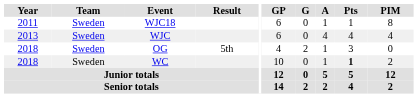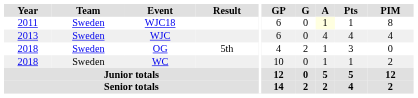(325, 23) no background -> (325, 23) lightyellow background
(351, 61) bold -> (351, 61) normal
